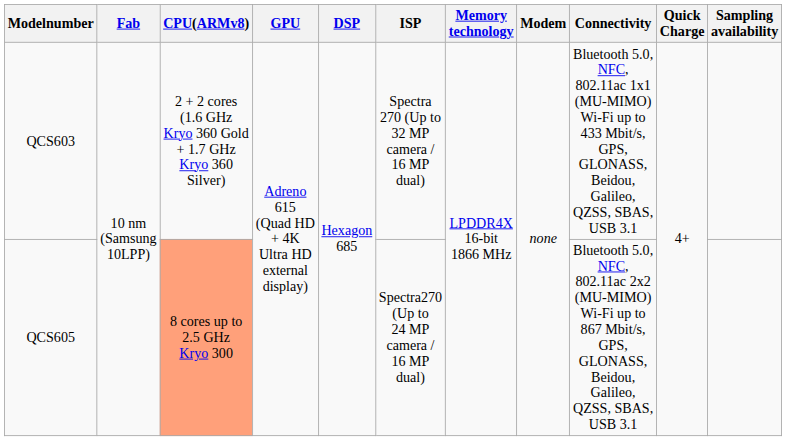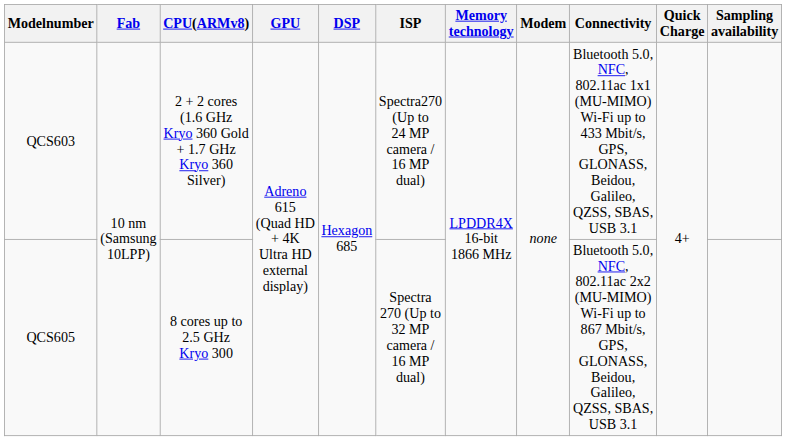(410, 140) Spectra 270 (Up to 32 MP camera / 16 MP dual) -> (410, 140) Spectra270 (Up to 24 MP camera / 16 MP dual)
(206, 337) lightsalmon background -> (206, 337) no background
(410, 337) Spectra270 (Up to 24 MP camera / 16 MP dual) -> (410, 337) Spectra 270 (Up to 32 MP camera / 16 MP dual)
